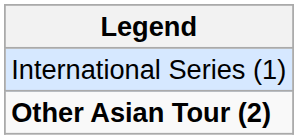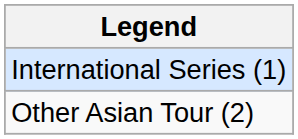(141, 113) bold -> (133, 113) normal
